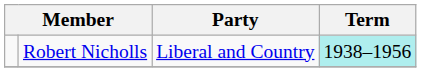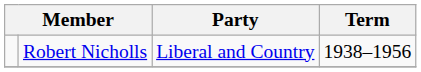(367, 50) paleturquoise background -> (367, 50) no background
